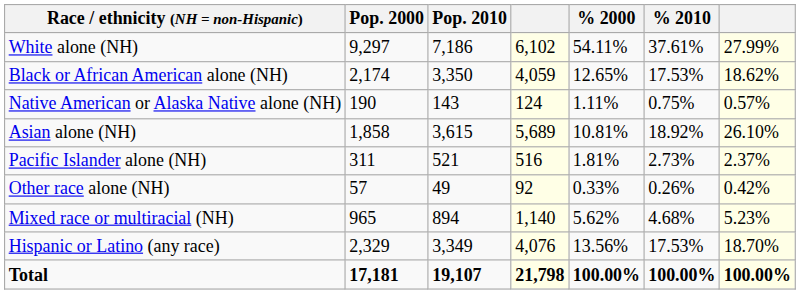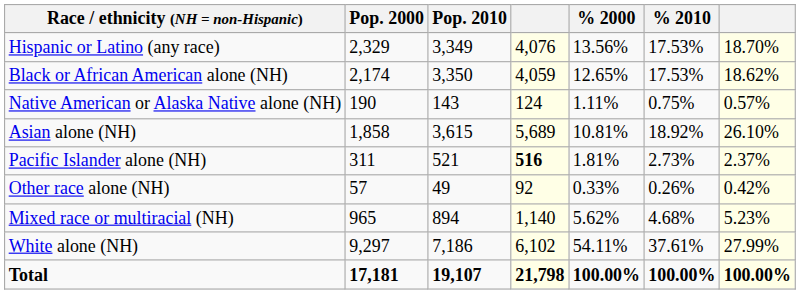rows swapped: (73, 47) <-> (114, 246)
(529, 160) normal -> (529, 160) bold
